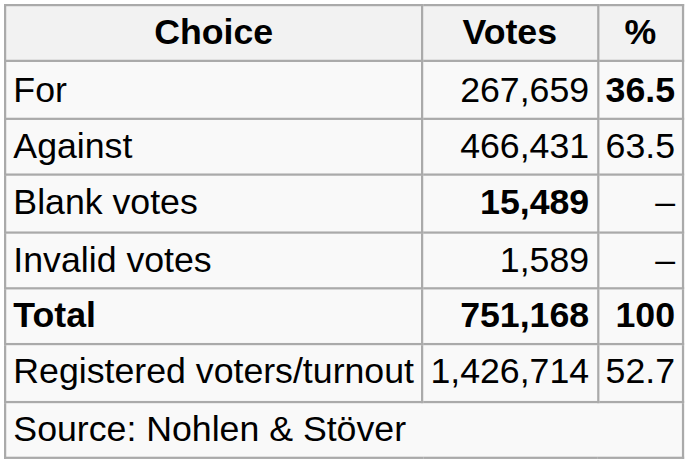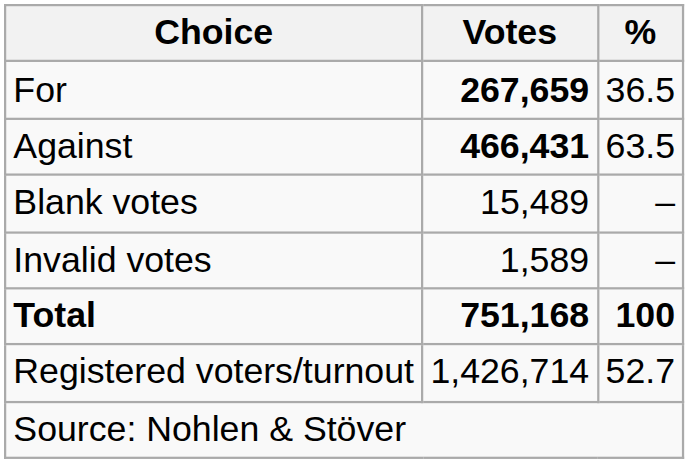(525, 89) normal -> (525, 89) bold
(640, 89) bold -> (640, 89) normal
(525, 145) normal -> (525, 145) bold
(535, 202) bold -> (535, 202) normal
